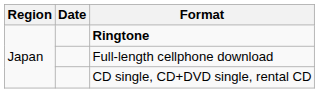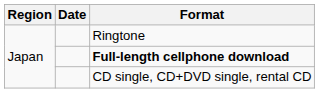(121, 35) bold -> (119, 35) normal
(183, 56) normal -> (191, 56) bold
